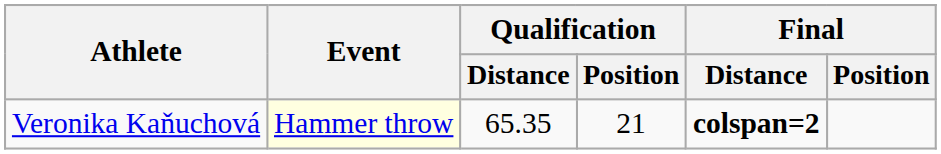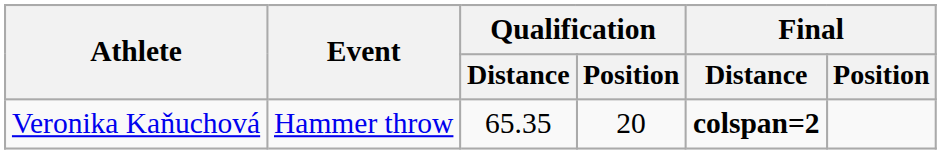(364, 123) lightyellow background -> (364, 123) no background
(631, 123) 21 -> (631, 123) 20
